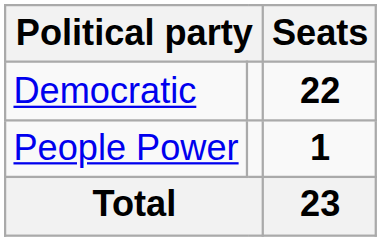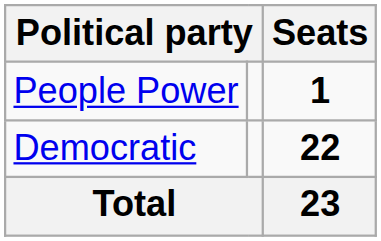rows swapped: (105, 90) <-> (126, 147)
